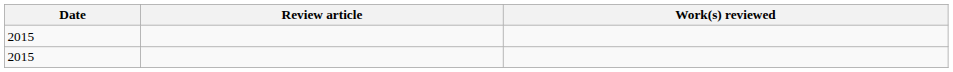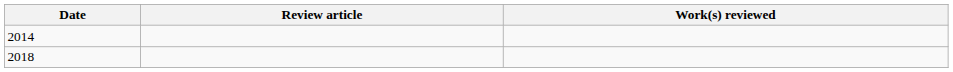(21, 36) 2015 -> (21, 36) 2014
(21, 57) 2015 -> (21, 57) 2018
